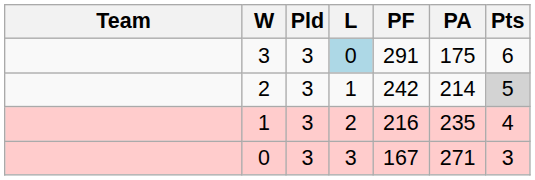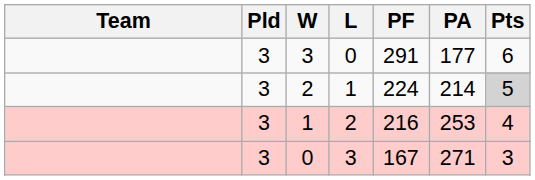columns swapped: (307, 21) <-> (264, 21)
(351, 55) lightblue background -> (351, 55) no background
(458, 55) 175 -> (458, 55) 177
(401, 89) 242 -> (401, 89) 224
(458, 123) 235 -> (458, 123) 253
